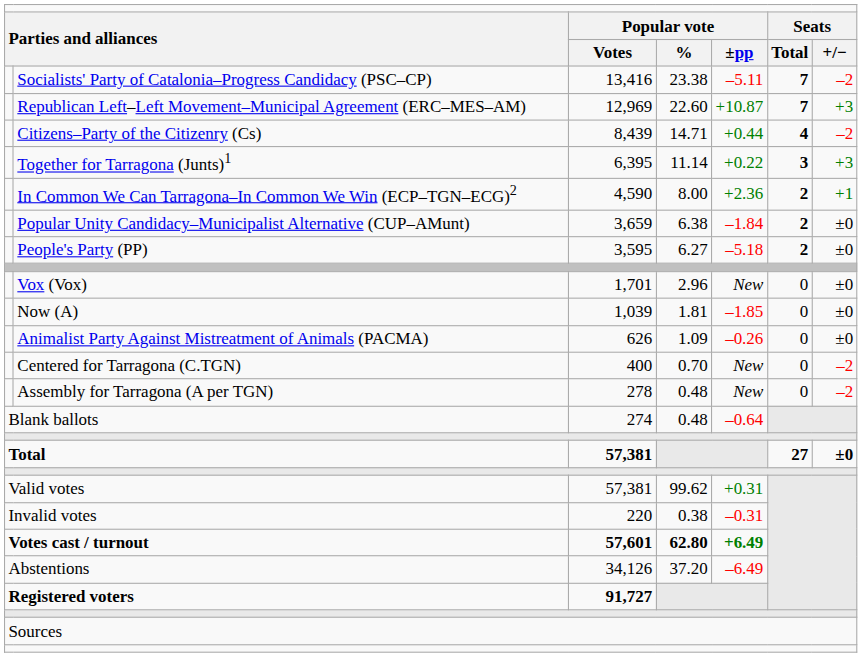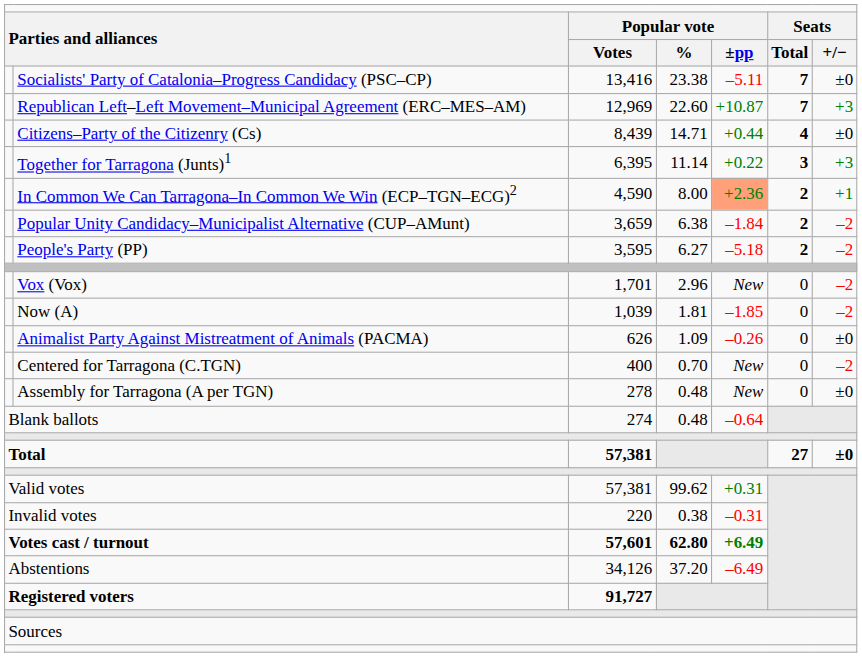(845, 79) –2 -> (844, 79) ±0
(845, 133) –2 -> (844, 133) ±0
(744, 194) no background -> (744, 194) lightsalmon background
(844, 223) ±0 -> (845, 223) –2
(844, 250) ±0 -> (845, 250) –2
(844, 284) ±0 -> (845, 284) –2
(844, 311) ±0 -> (845, 311) –2
(845, 392) –2 -> (844, 392) ±0
